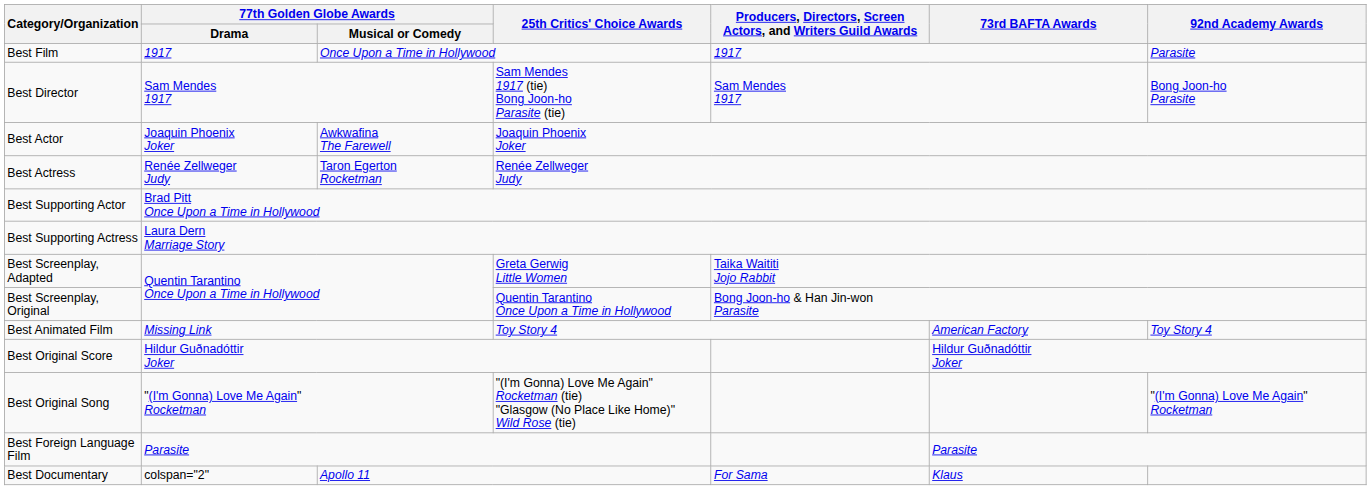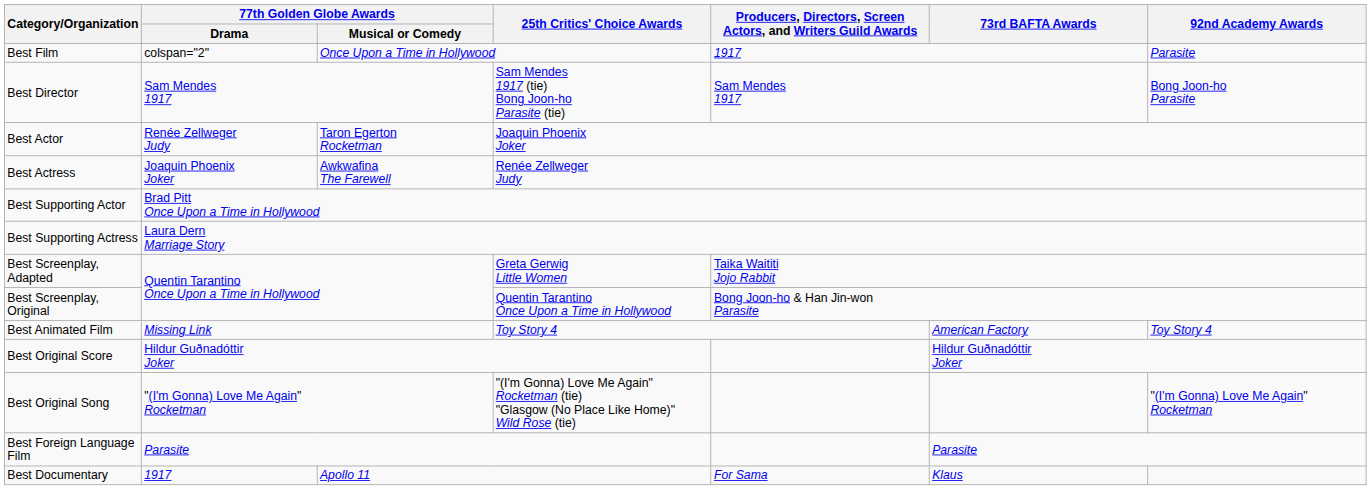(158, 53) 1917 -> (177, 53) colspan="2"
(189, 139) Joaquin Phoenix Joker -> (190, 139) Renée Zellweger Judy
(355, 139) Awkwafina The Farewell -> (358, 139) Taron Egerton Rocketman
(190, 172) Renée Zellweger Judy -> (189, 172) Joaquin Phoenix Joker
(358, 172) Taron Egerton Rocketman -> (355, 172) Awkwafina The Farewell
(177, 476) colspan="2" -> (158, 476) 1917
